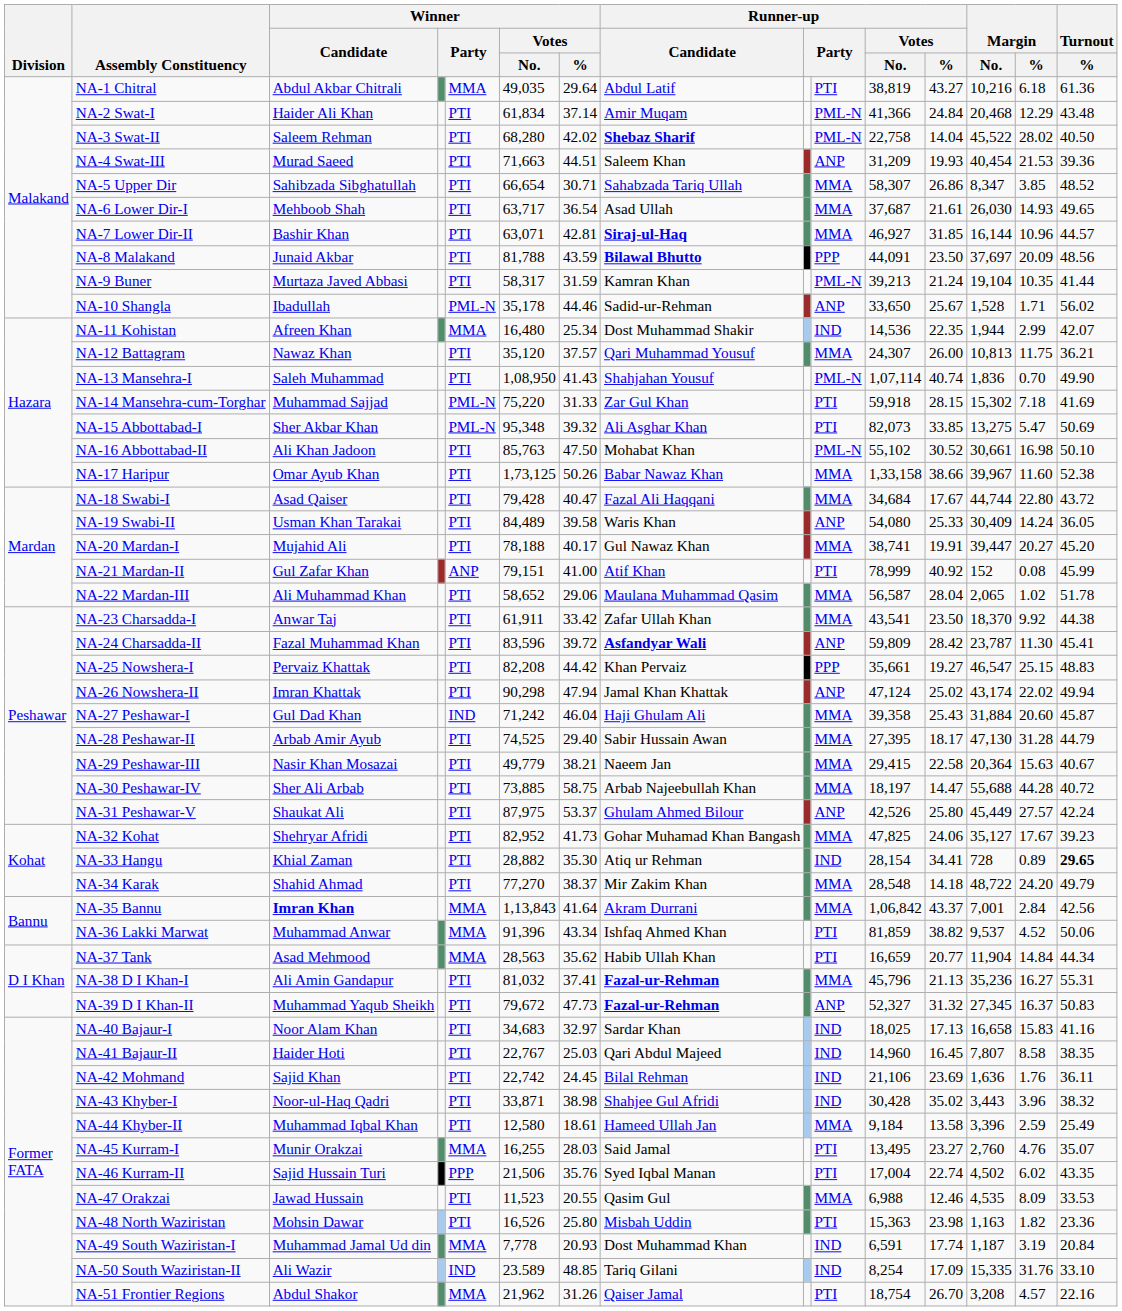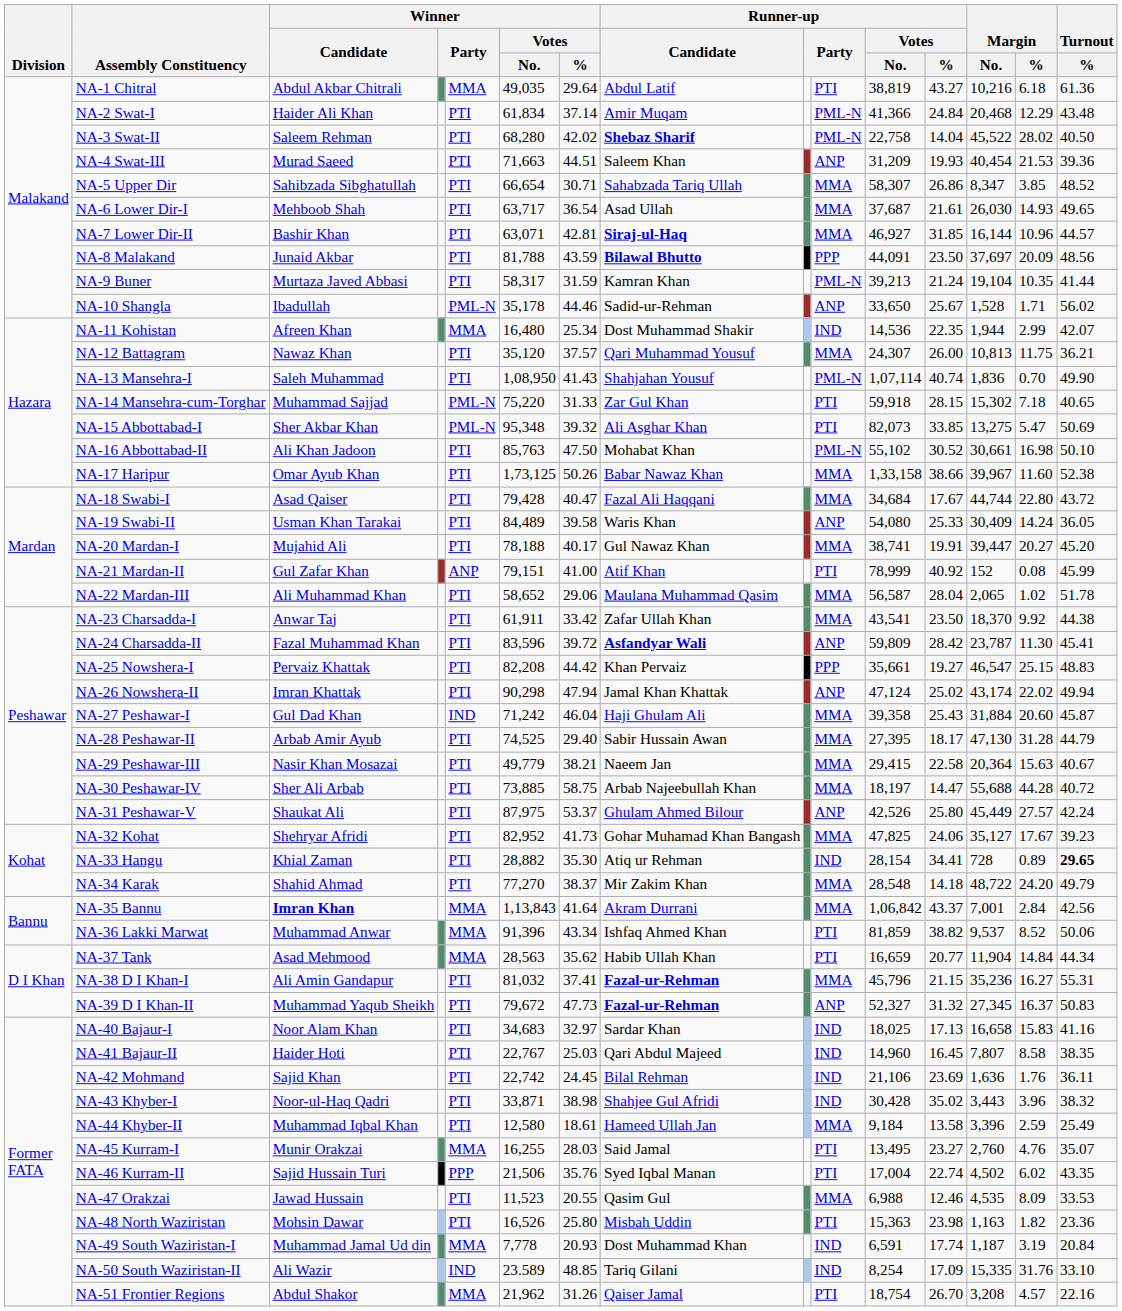(1077, 402) 41.69 -> (1077, 402) 40.65
(1032, 932) 4.52 -> (1032, 932) 8.52
(946, 980) 21.13 -> (946, 980) 21.15
